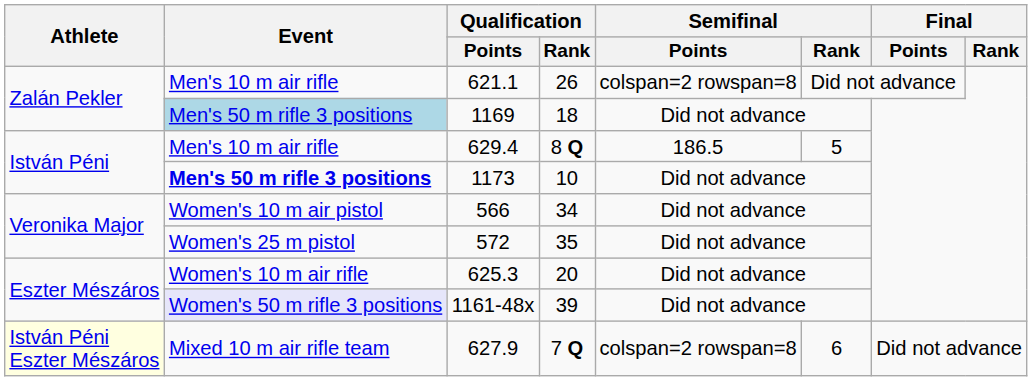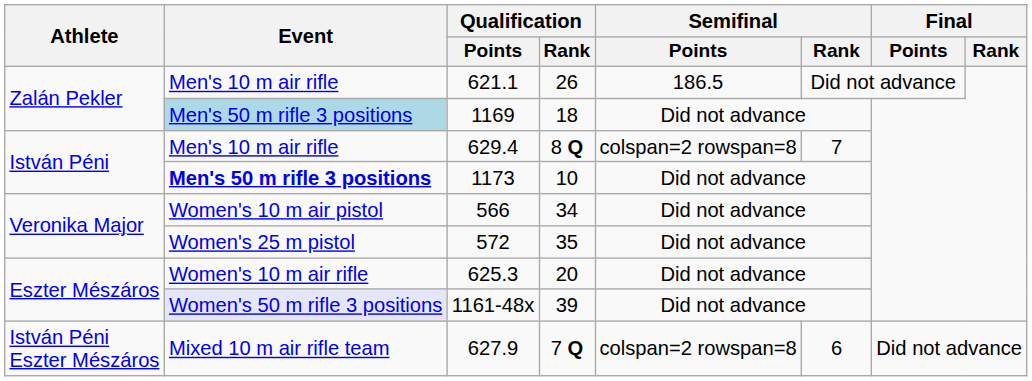(698, 83) colspan=2 rowspan=8 -> (698, 83) 186.5
(698, 147) 186.5 -> (698, 147) colspan=2 rowspan=8
(836, 147) 5 -> (836, 147) 7
(84, 349) lightyellow background -> (84, 349) no background
